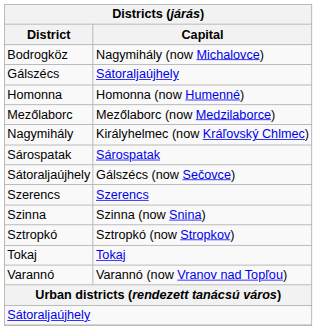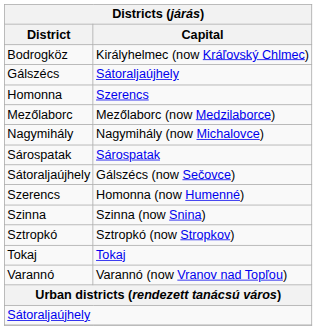(180, 54) Nagymihály (now Michalovce) -> (203, 54) Királyhelmec (now Kráľovský Chlmec)
(170, 94) Homonna (now Humenné) -> (122, 94) Szerencs
(203, 134) Királyhelmec (now Kráľovský Chlmec) -> (180, 134) Nagymihály (now Michalovce)
(122, 194) Szerencs -> (170, 194) Homonna (now Humenné)
